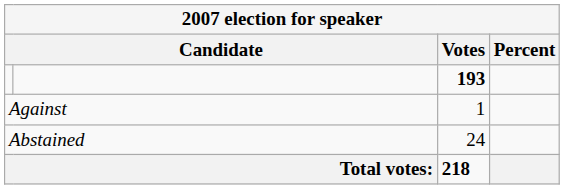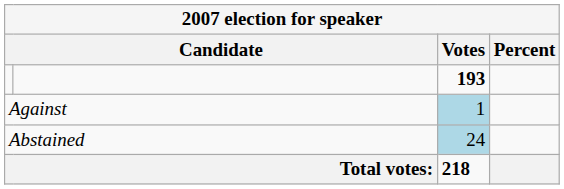(480, 109) no background -> (480, 109) lightblue background
(476, 139) no background -> (476, 139) lightblue background
